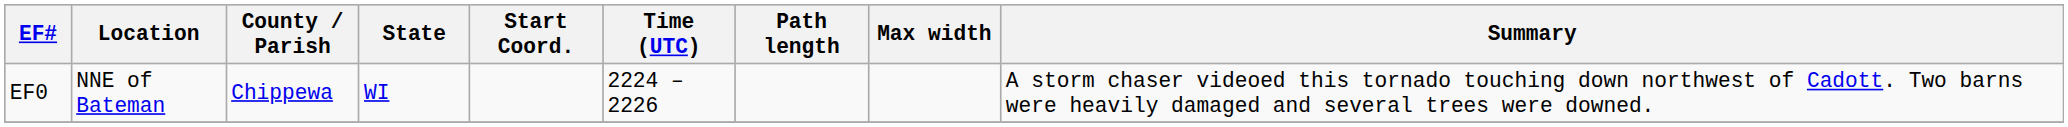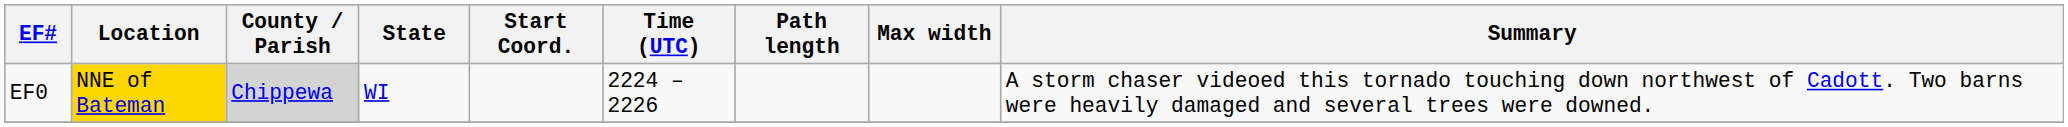(121, 93) no background -> (121, 93) gold background
(282, 93) no background -> (282, 93) lightgrey background
